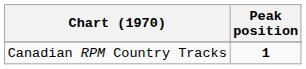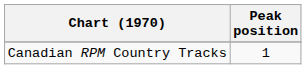(266, 53) bold -> (266, 53) normal
